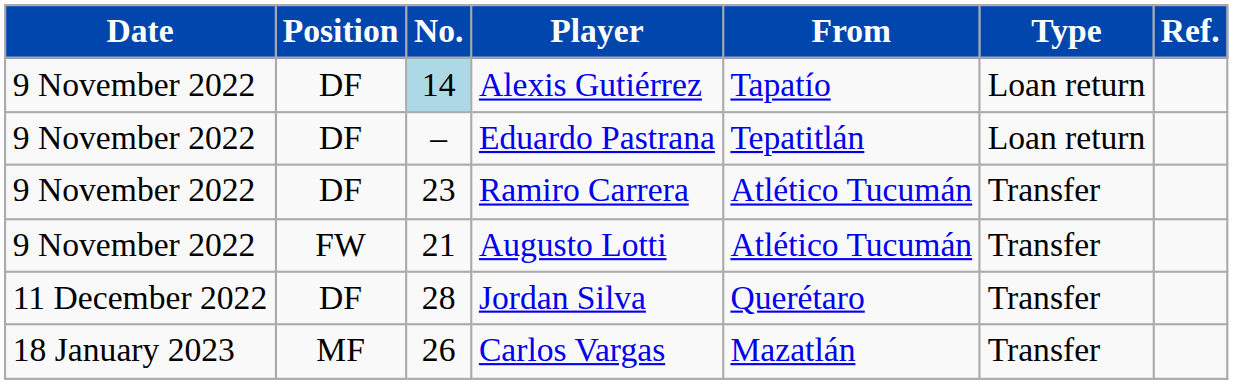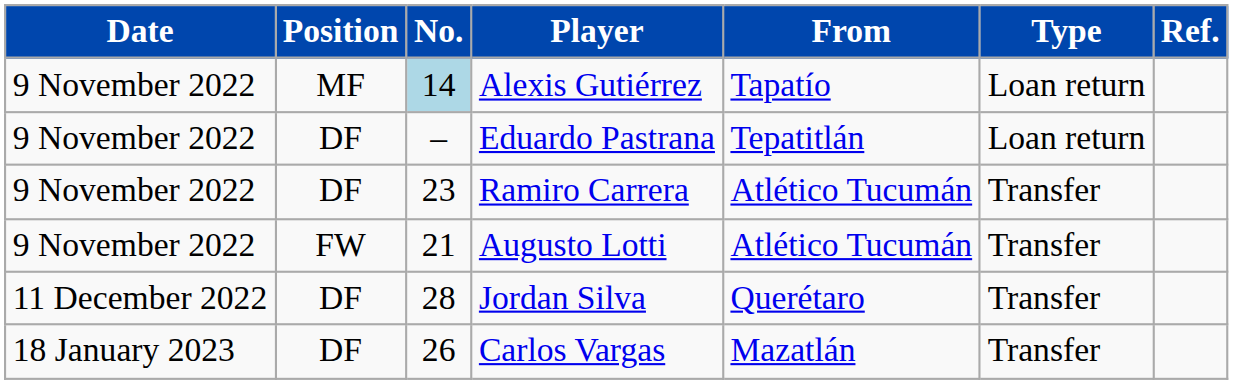(341, 84) DF -> (341, 84) MF
(341, 350) MF -> (341, 350) DF
